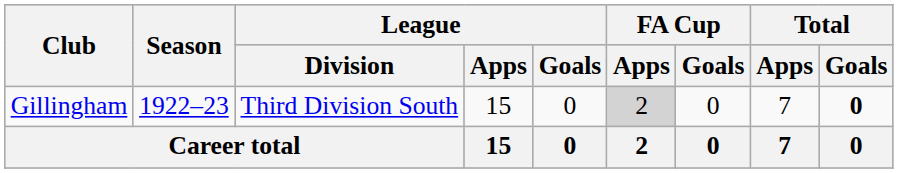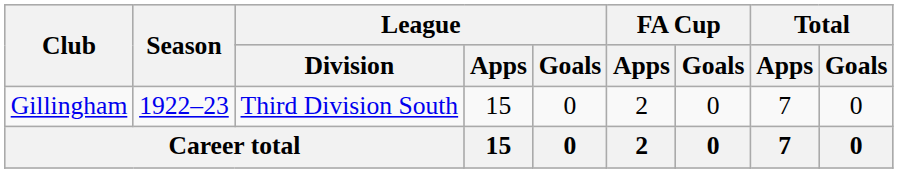(642, 106) lightgrey background -> (642, 106) no background
(856, 106) bold -> (856, 106) normal
